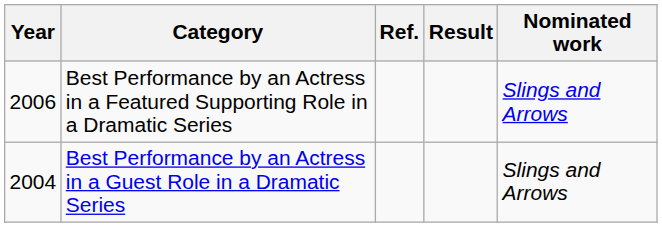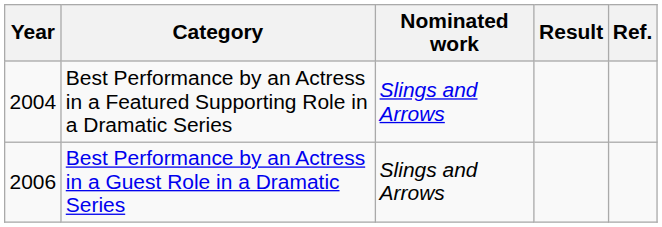columns swapped: (578, 32) <-> (399, 32)
(33, 101) 2006 -> (33, 101) 2004
(33, 181) 2004 -> (33, 181) 2006
